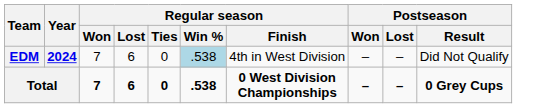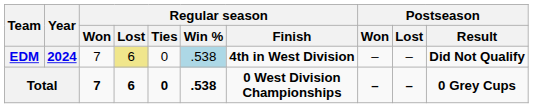(131, 57) no background -> (131, 57) khaki background
(287, 57) normal -> (292, 57) bold
(464, 57) normal -> (477, 57) bold
